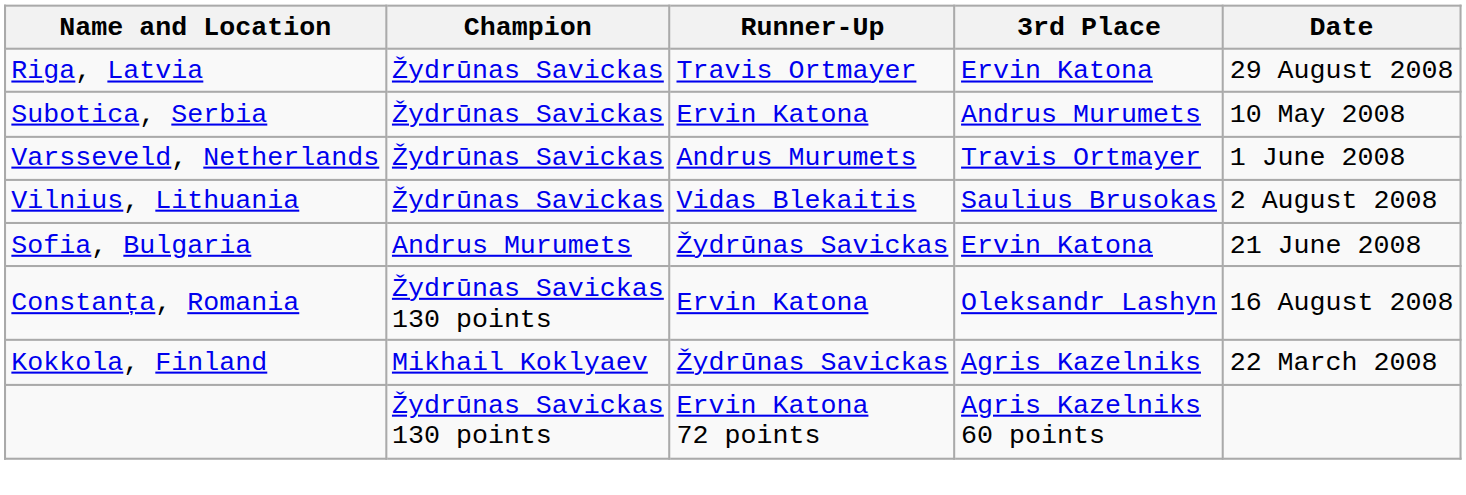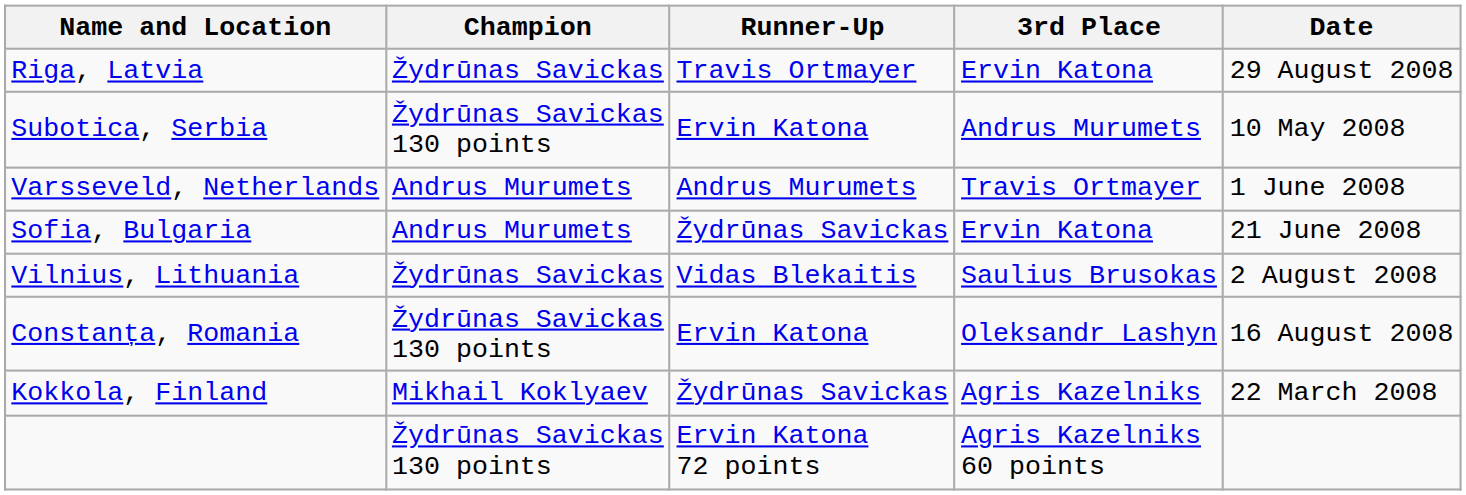(528, 114) Žydrūnas Savickas -> (528, 130) Žydrūnas Savickas 130 points
(528, 158) Žydrūnas Savickas -> (512, 188) Andrus Murumets
rows swapped: (131, 245) <-> (155, 201)
